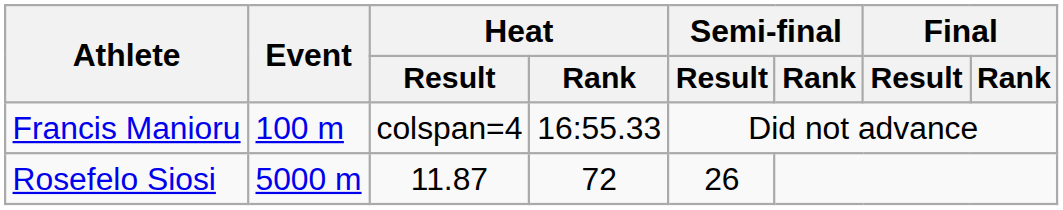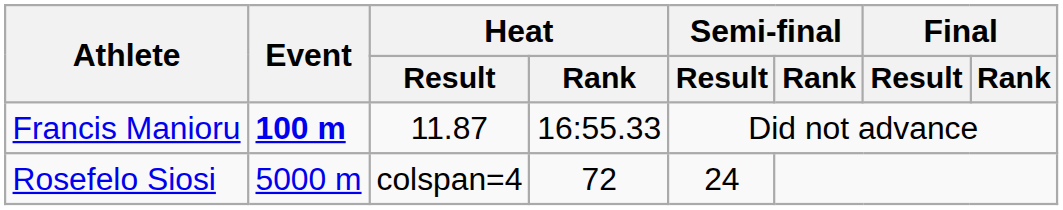(300, 128) normal -> (301, 128) bold
(449, 128) colspan=4 -> (449, 128) 11.87
(449, 179) 11.87 -> (449, 179) colspan=4
(722, 179) 26 -> (722, 179) 24
